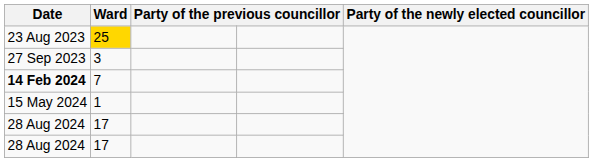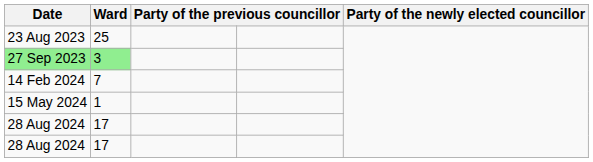(101, 37) gold background -> (101, 37) no background
(47, 59) no background -> (47, 59) lightgreen background
(97, 59) no background -> (97, 59) lightgreen background
(47, 80) bold -> (46, 80) normal
